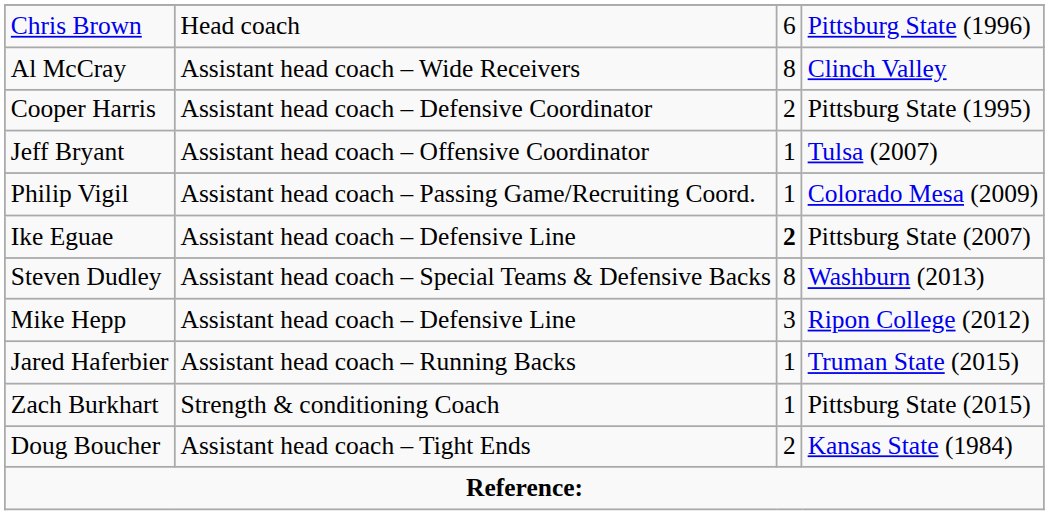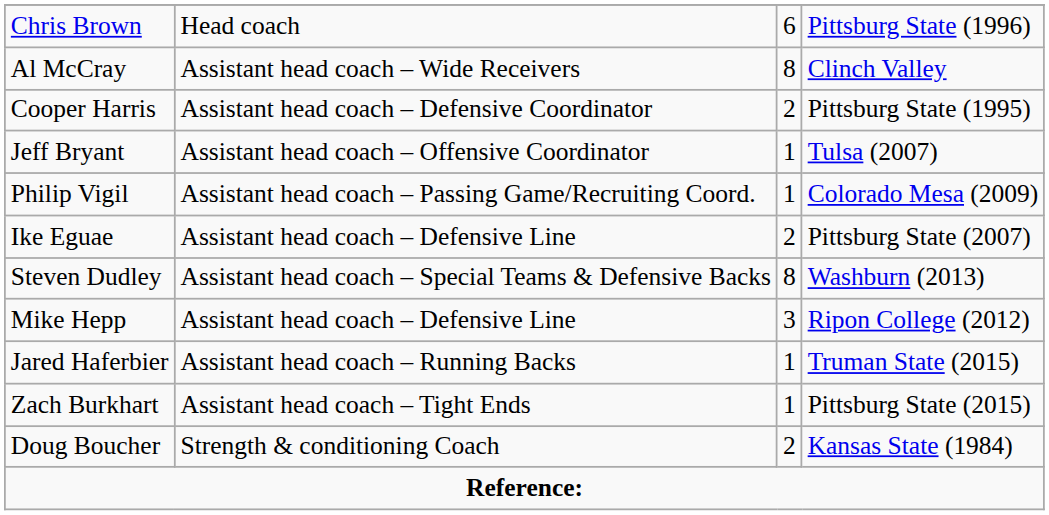(789, 236) bold -> (789, 236) normal
(340, 404) Strength & conditioning Coach -> (356, 404) Assistant head coach – Tight Ends
(356, 446) Assistant head coach – Tight Ends -> (340, 446) Strength & conditioning Coach
